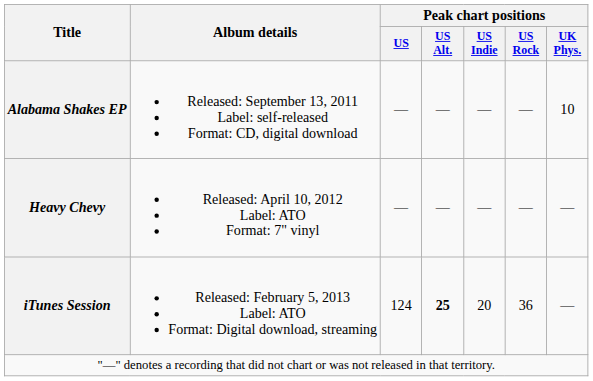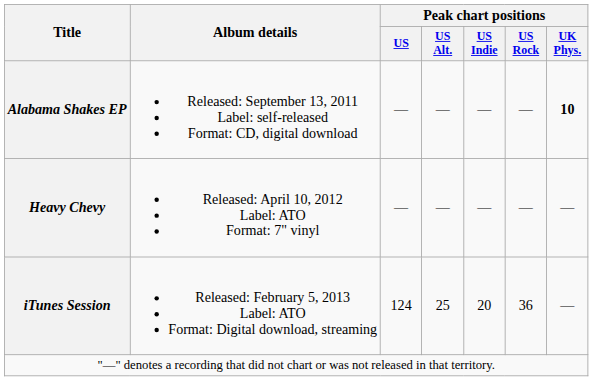(567, 109) normal -> (567, 109) bold
(443, 305) bold -> (443, 305) normal
